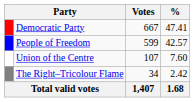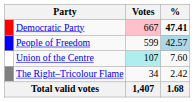(151, 27) no background -> (151, 27) pink background
(176, 27) normal -> (176, 27) bold
(176, 43) no background -> (176, 43) lightblue background
(151, 58) no background -> (151, 58) paleturquoise background
